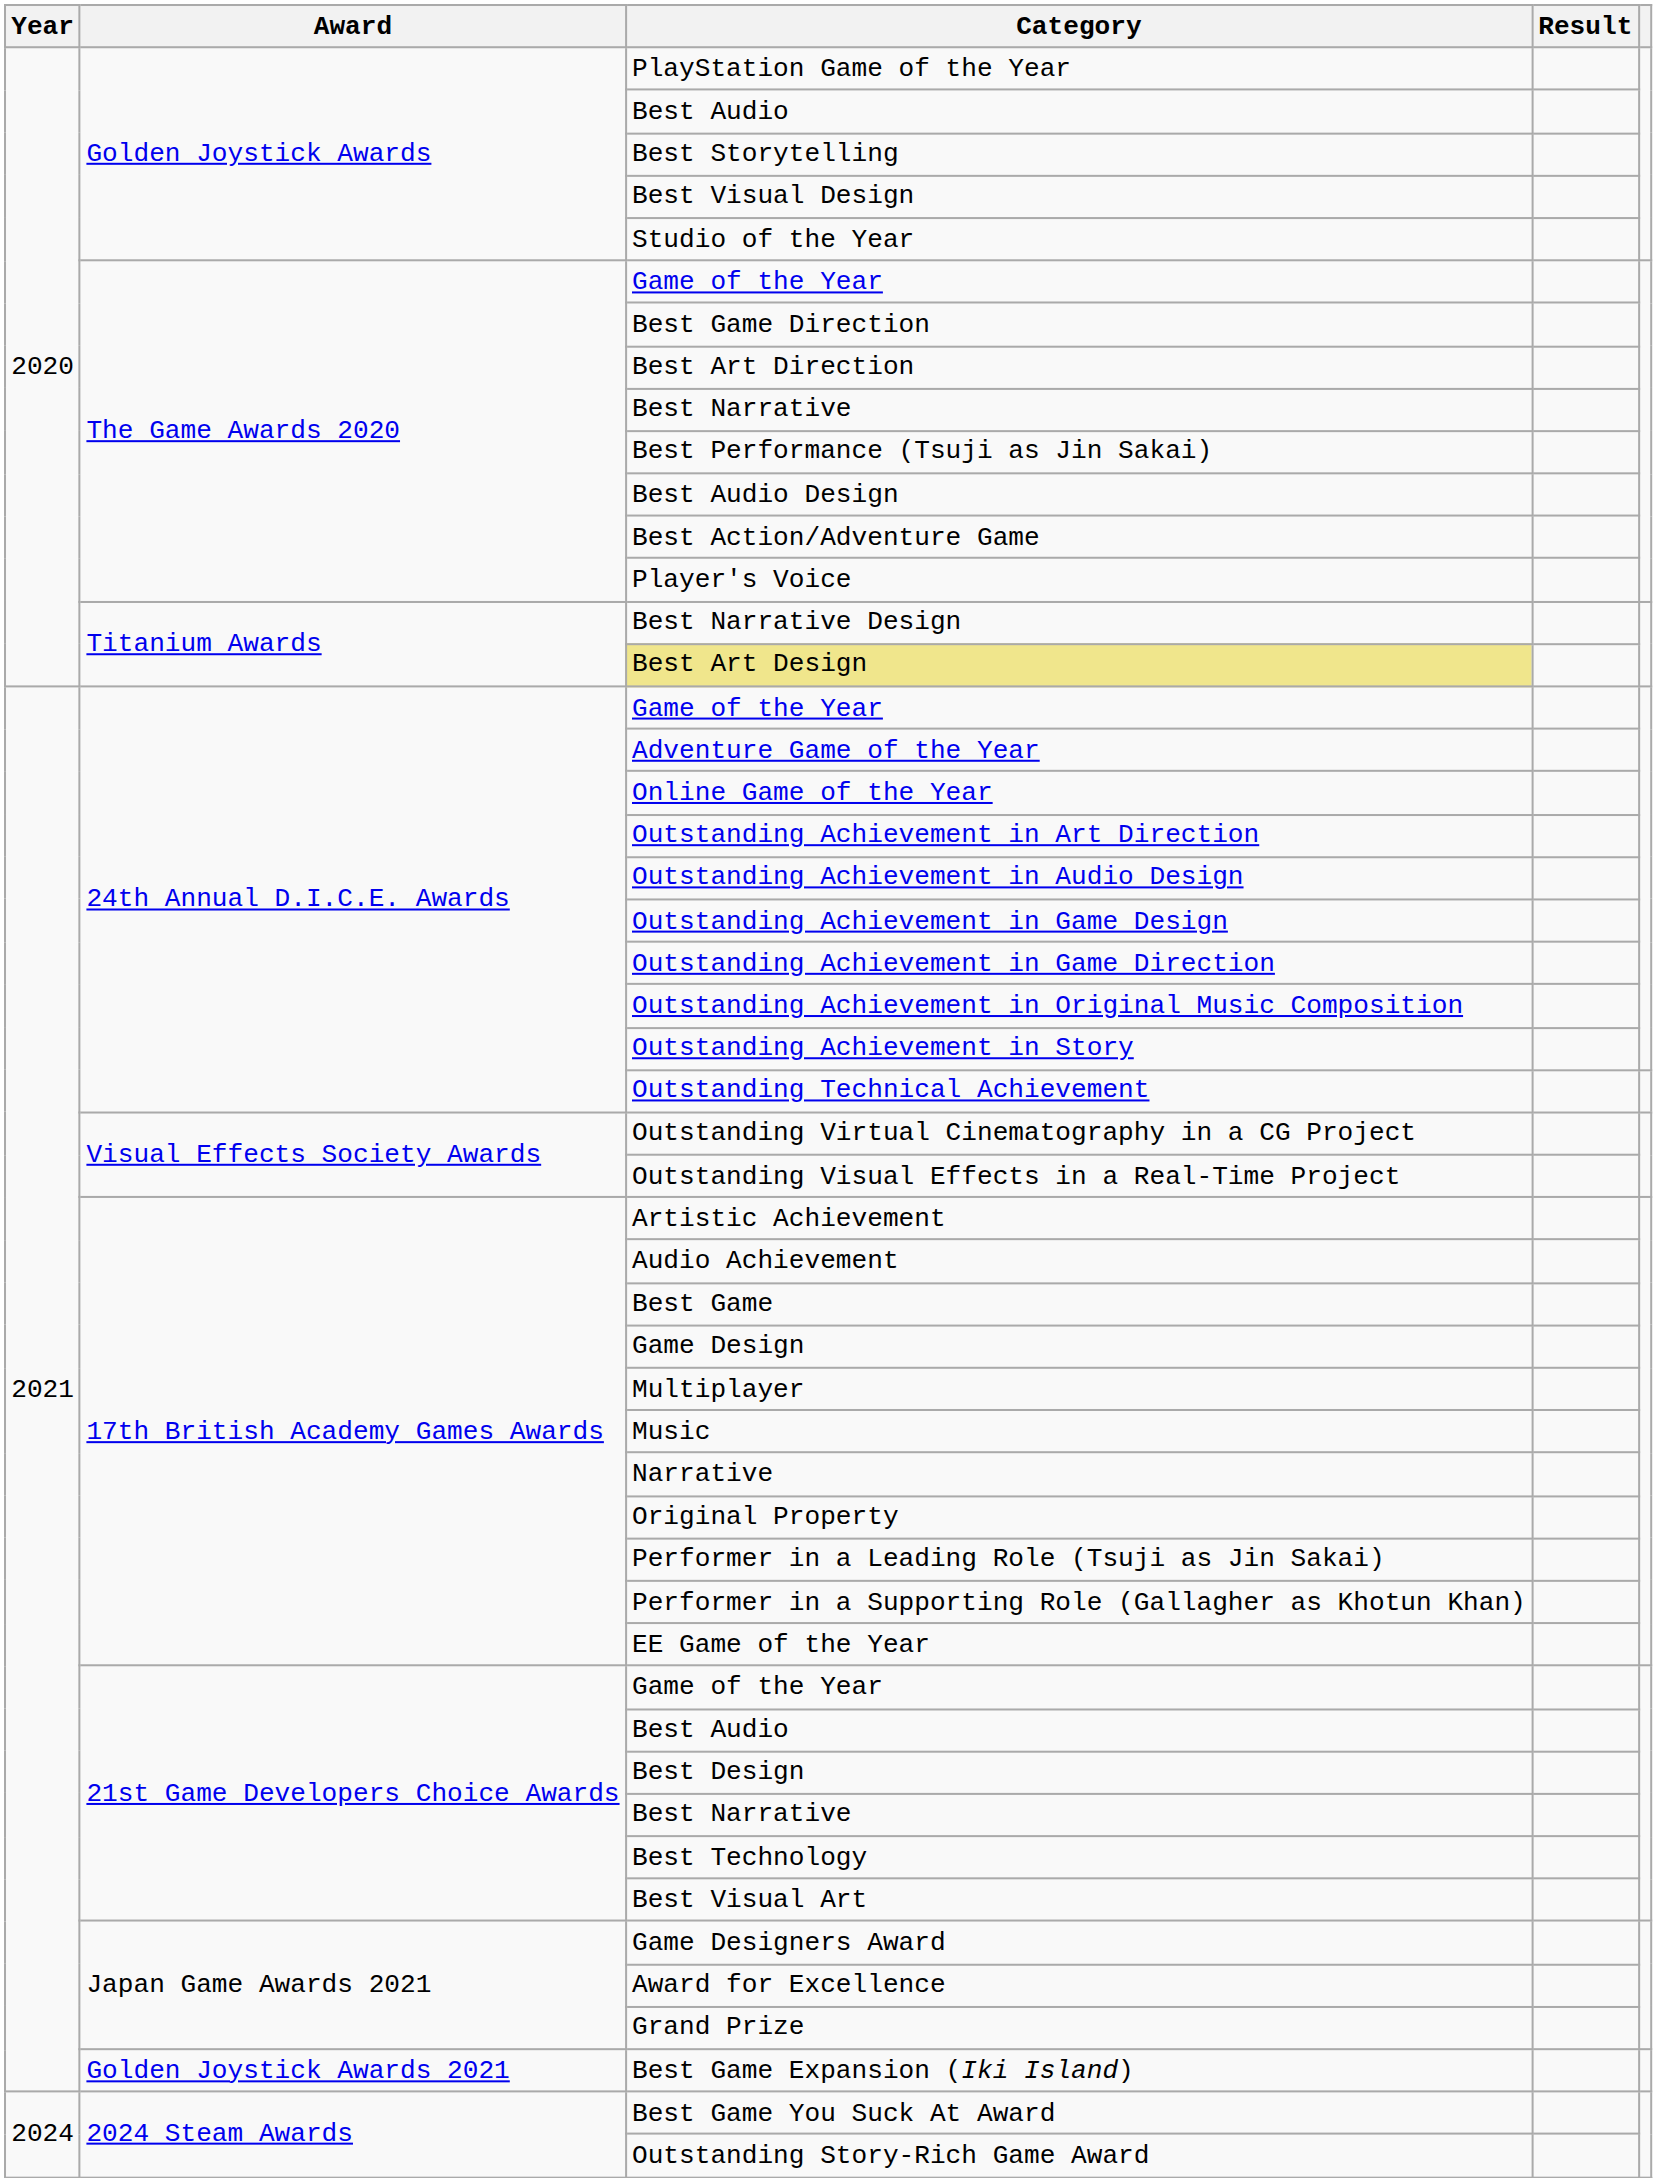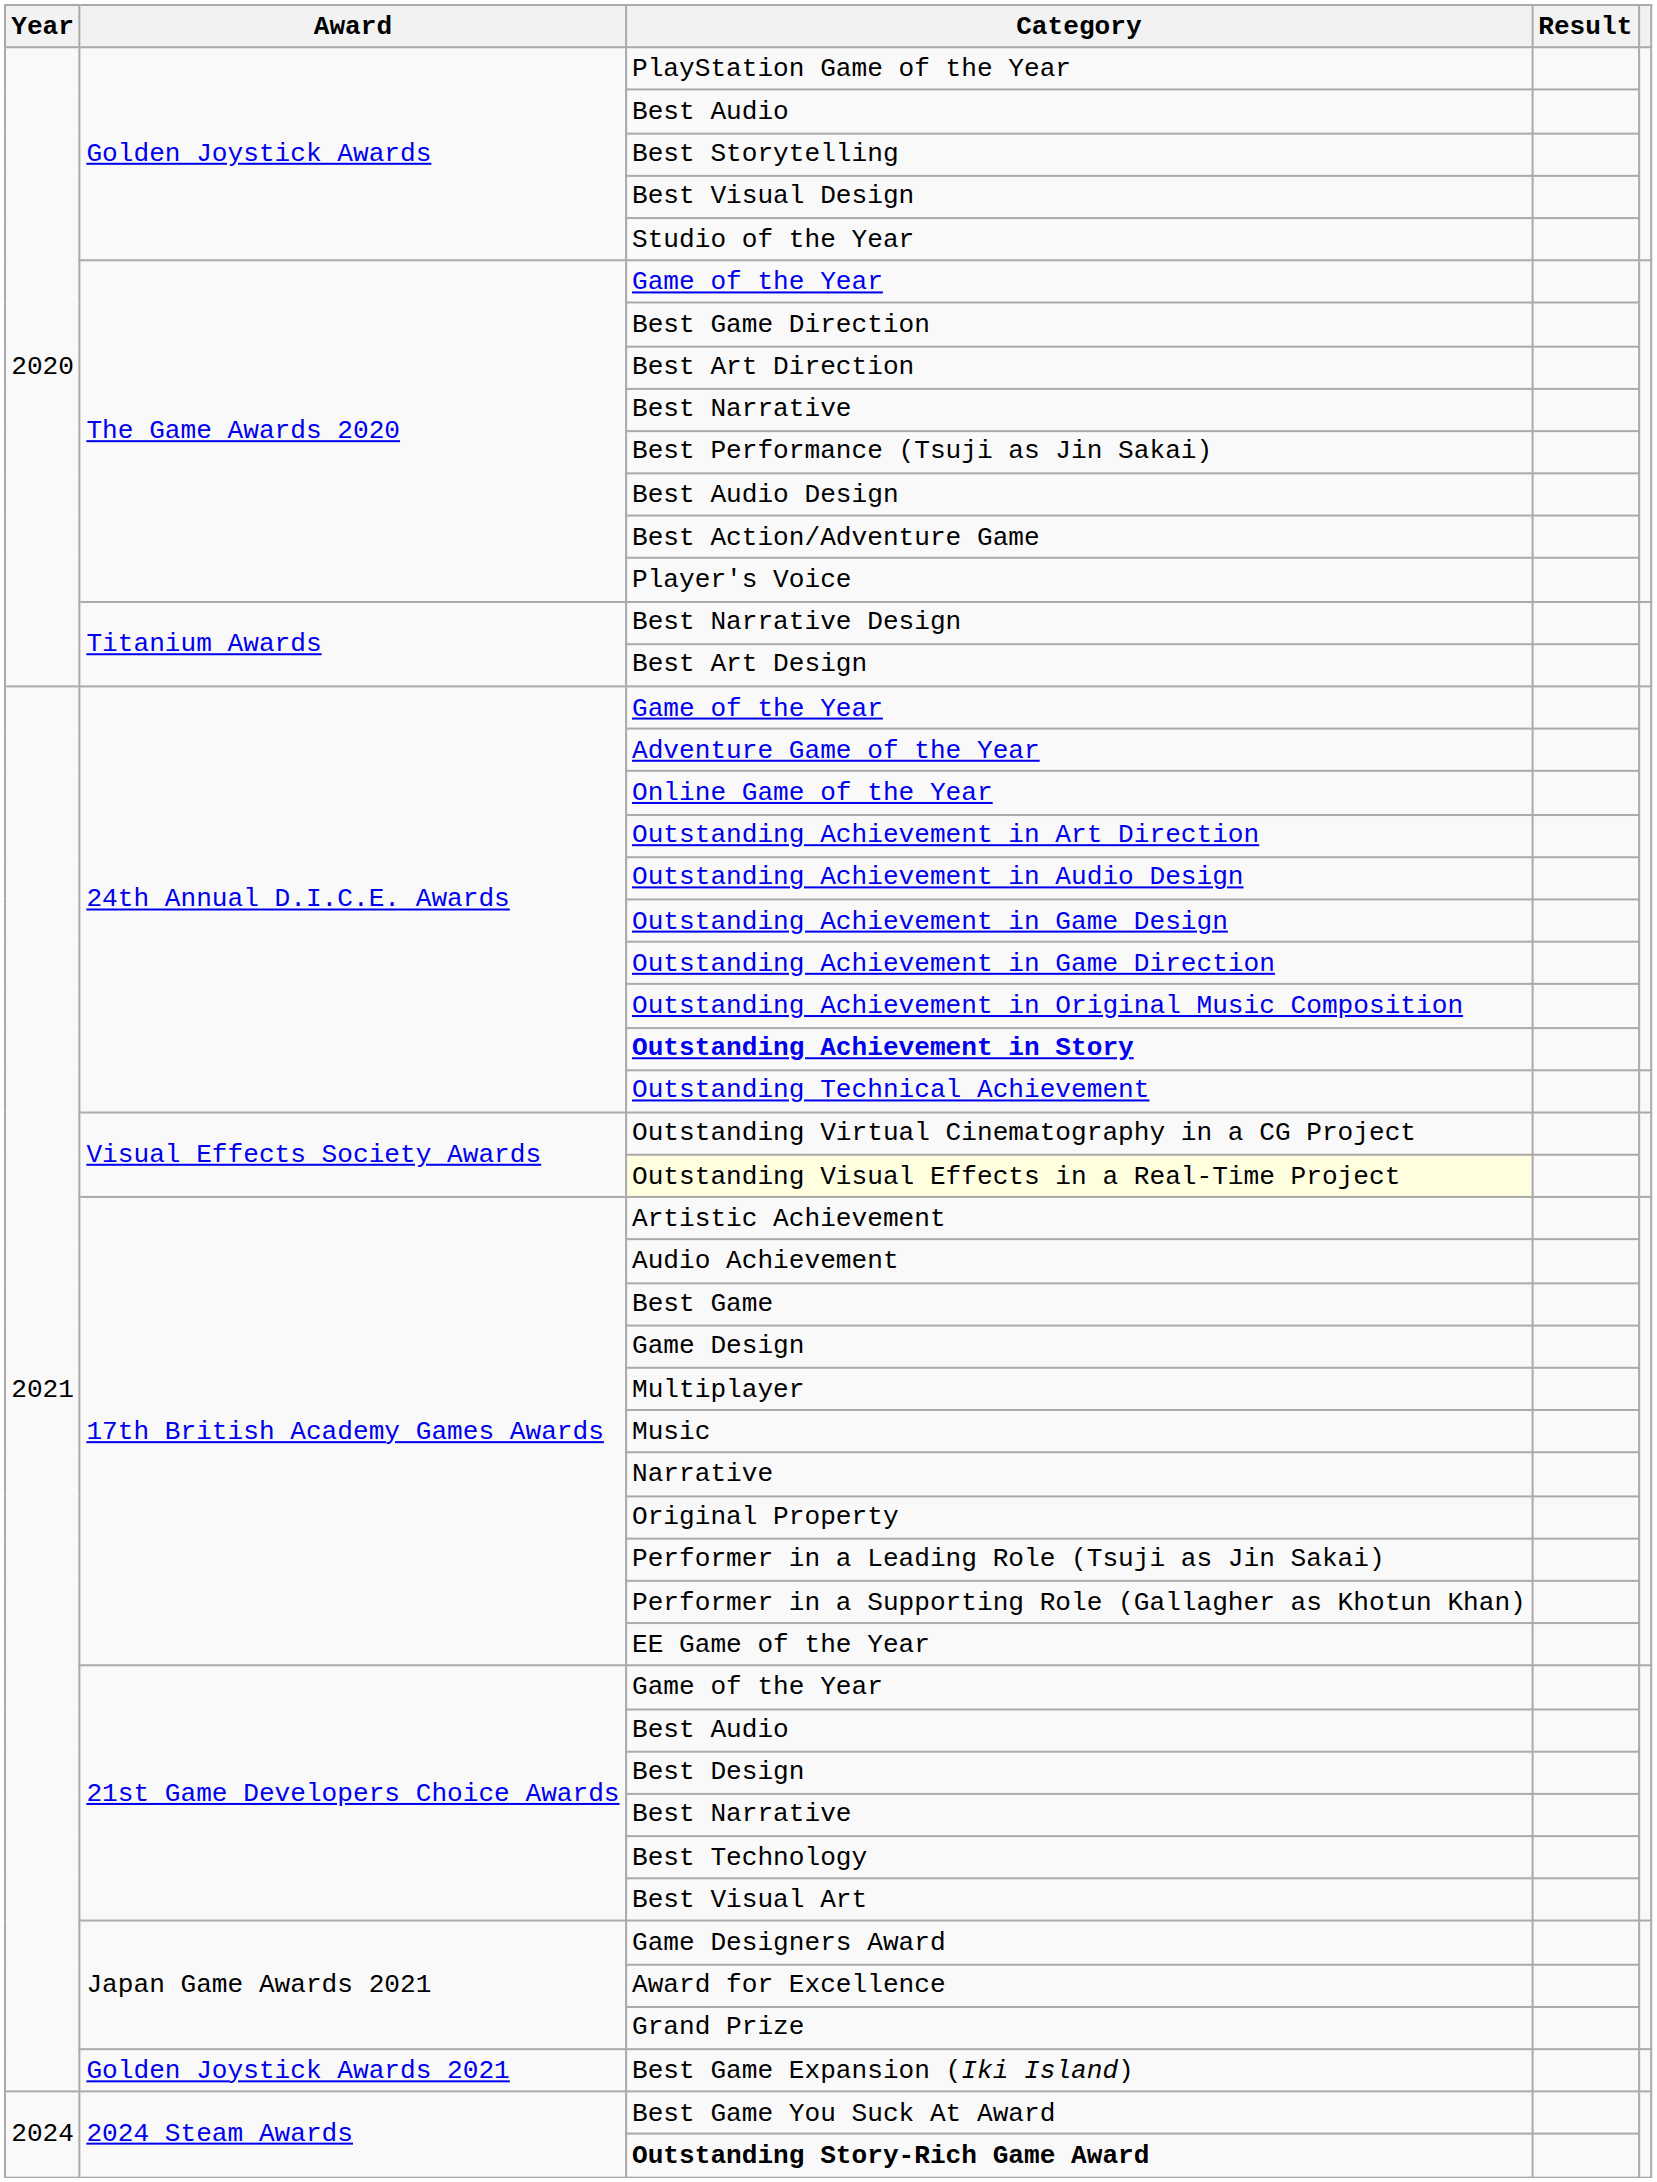(750, 665) khaki background -> (750, 665) no background
(883, 1048) normal -> (883, 1048) bold
(1016, 1176) no background -> (1016, 1176) lightyellow background
(891, 2156) normal -> (891, 2156) bold
